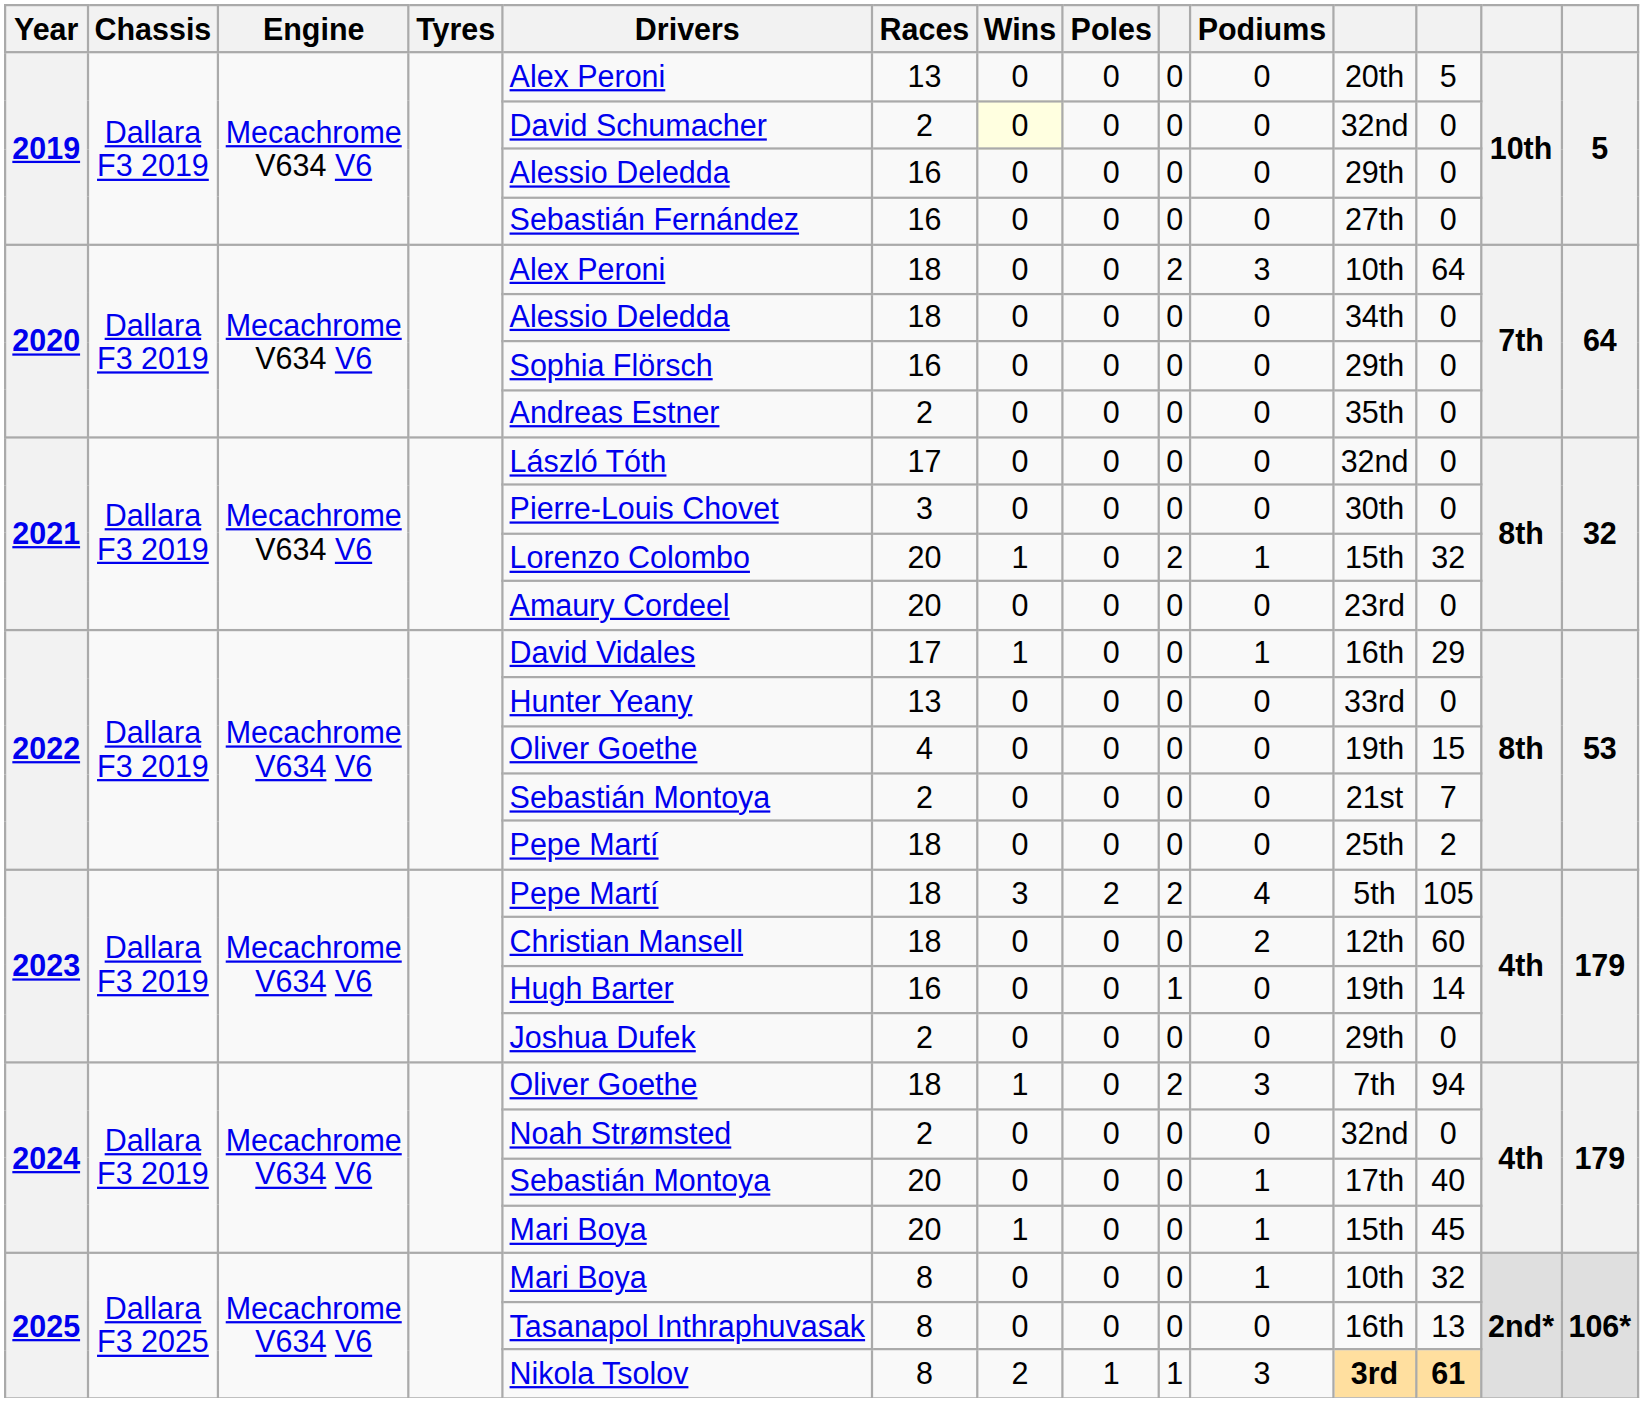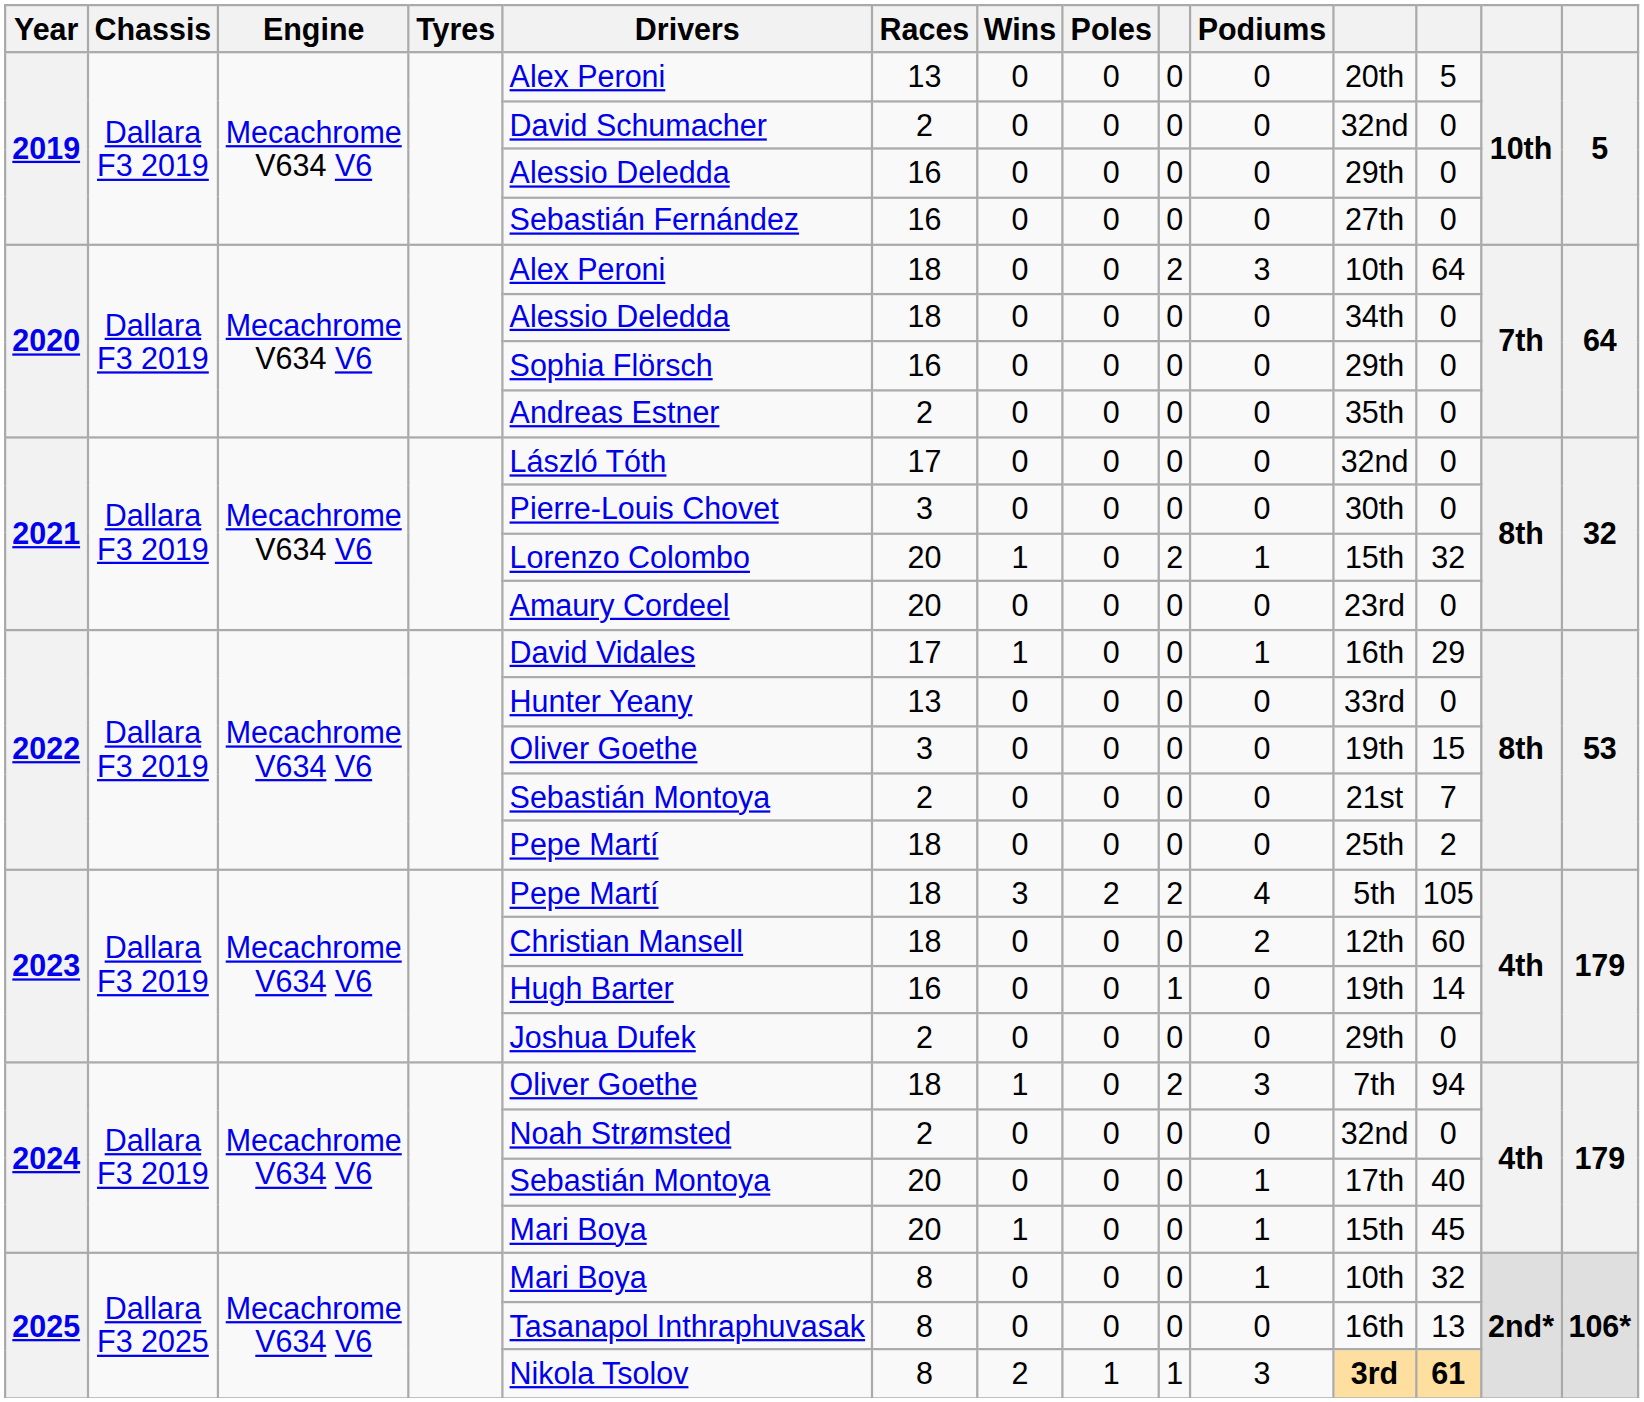(1020, 125) lightyellow background -> (1020, 125) no background
(924, 749) 4 -> (924, 749) 3
